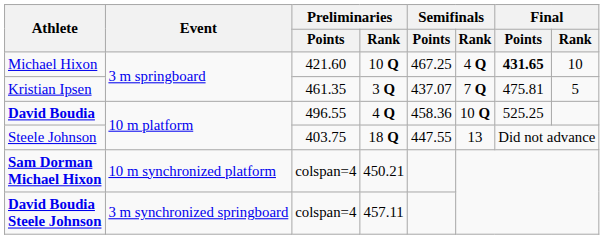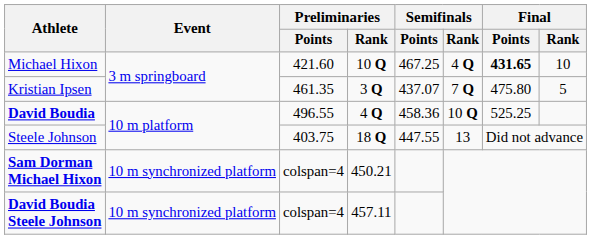(523, 89) 475.81 -> (511, 89) 475.80
(198, 213) 3 m synchronized springboard -> (192, 213) 10 m synchronized platform
